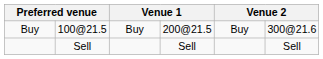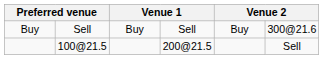(82, 29) 100@21.5 -> (82, 29) Sell
(187, 29) 200@21.5 -> (187, 29) Sell
(82, 46) Sell -> (82, 46) 100@21.5
(187, 46) Sell -> (187, 46) 200@21.5
